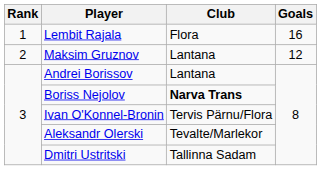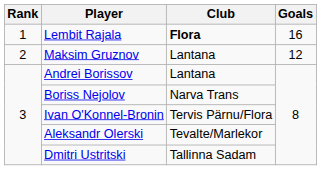(184, 34) normal -> (185, 34) bold
(206, 94) bold -> (204, 94) normal
